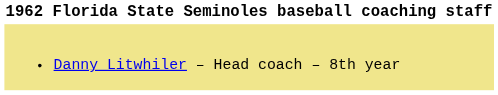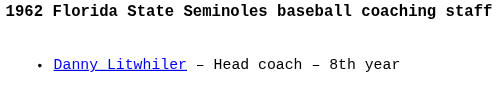(249, 65) khaki background -> (249, 65) no background
